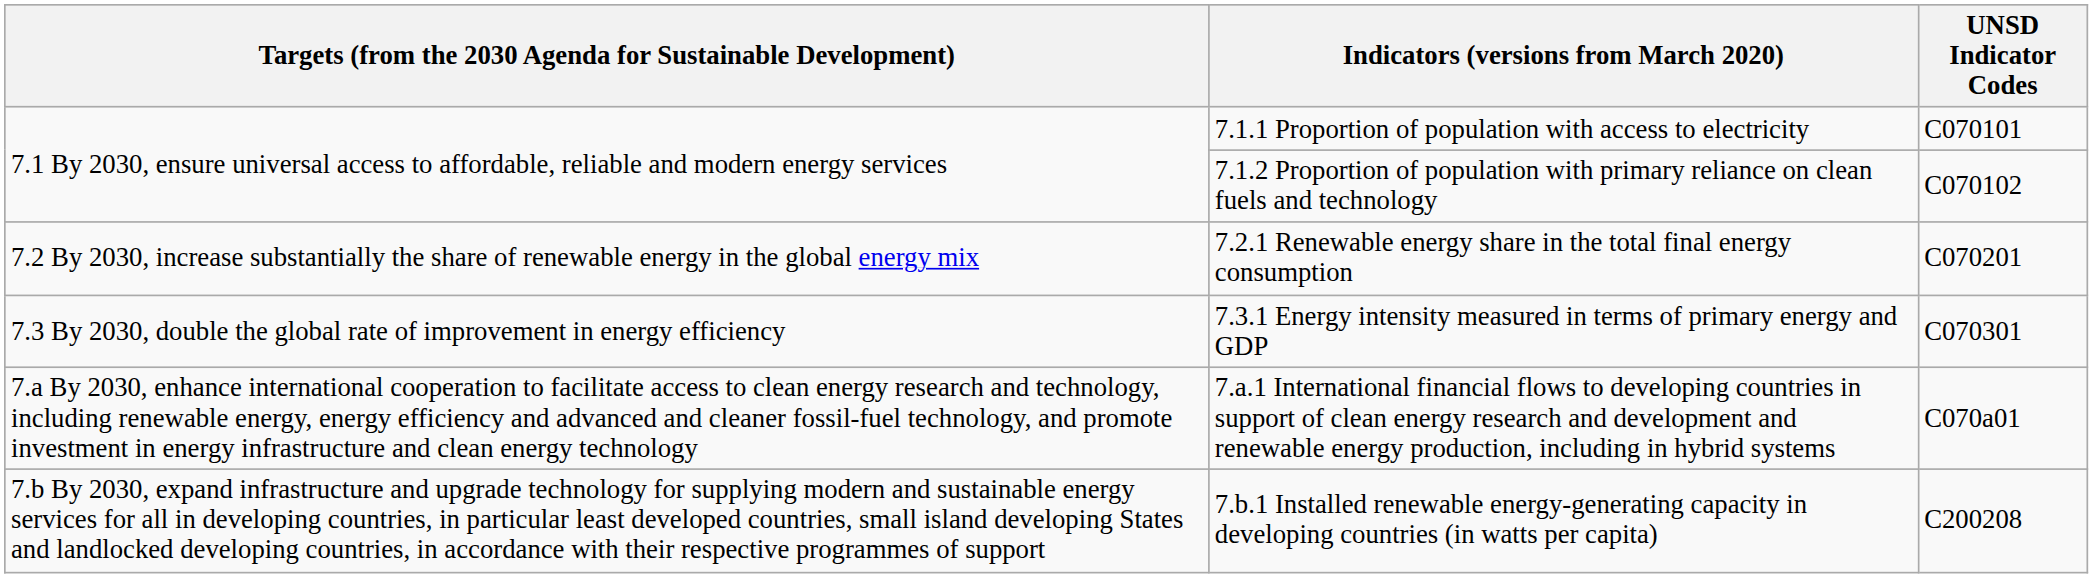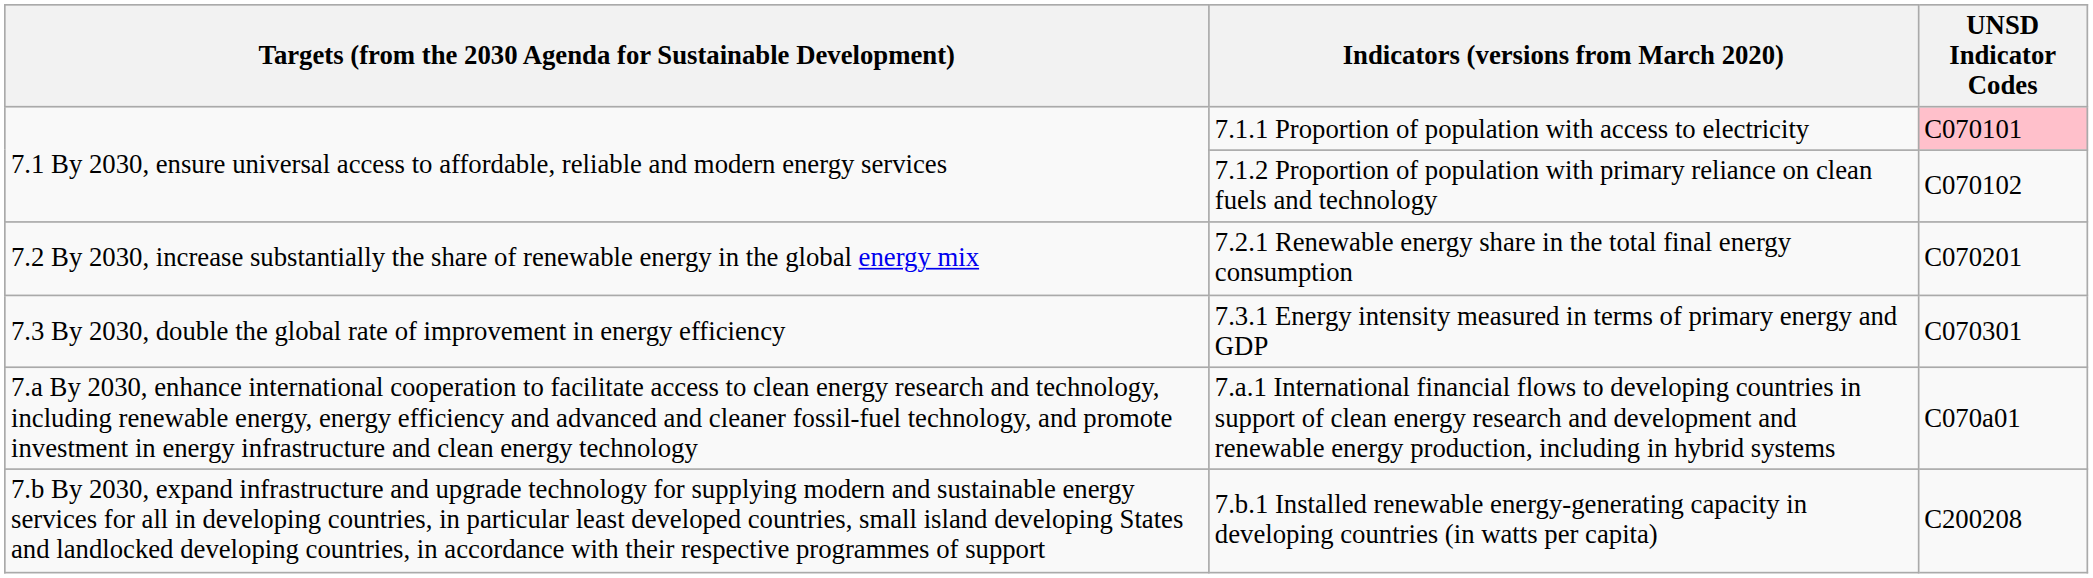(1973, 128) no background -> (1973, 128) pink background
